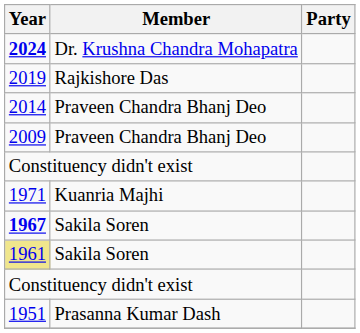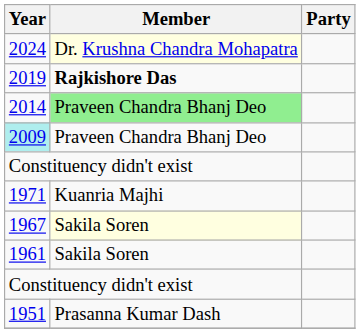(27, 48) bold -> (27, 48) normal
(176, 48) no background -> (176, 48) lightyellow background
(111, 78) normal -> (115, 78) bold
(160, 107) no background -> (160, 107) lightgreen background
(27, 136) no background -> (27, 136) paleturquoise background
(27, 225) bold -> (27, 225) normal
(102, 225) no background -> (102, 225) lightyellow background
(27, 254) khaki background -> (27, 254) no background
